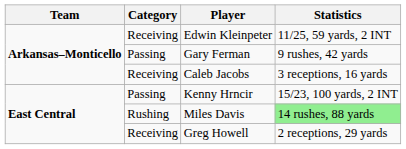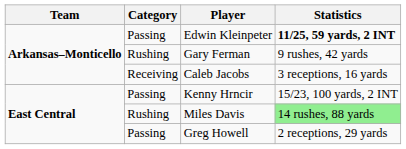(153, 34) Receiving -> (146, 34) Passing
(334, 34) normal -> (336, 34) bold
(146, 54) Passing -> (148, 54) Rushing
(153, 133) Receiving -> (146, 133) Passing
